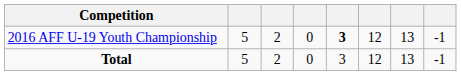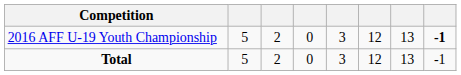(342, 37) bold -> (342, 37) normal
(440, 37) normal -> (440, 37) bold
